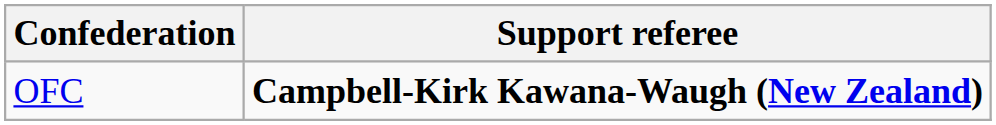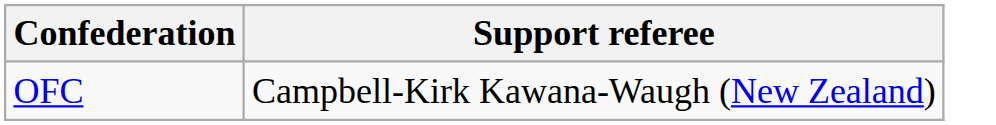(618, 90) bold -> (594, 90) normal
